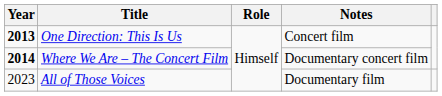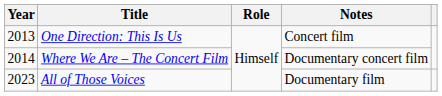(21, 36) bold -> (21, 36) normal
(21, 58) bold -> (21, 58) normal
